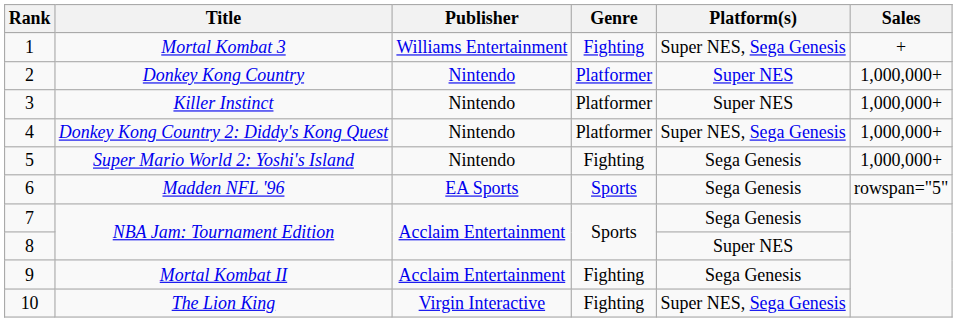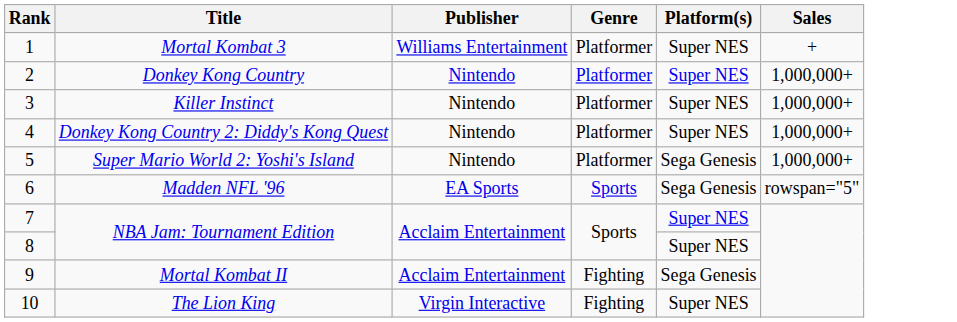(614, 47) Fighting -> (614, 47) Platformer
(753, 47) Super NES, Sega Genesis -> (709, 47) Super NES
(753, 132) Super NES, Sega Genesis -> (709, 132) Super NES
(614, 160) Fighting -> (614, 160) Platformer
(753, 217) Sega Genesis -> (709, 217) Super NES
(753, 302) Super NES, Sega Genesis -> (709, 302) Super NES
